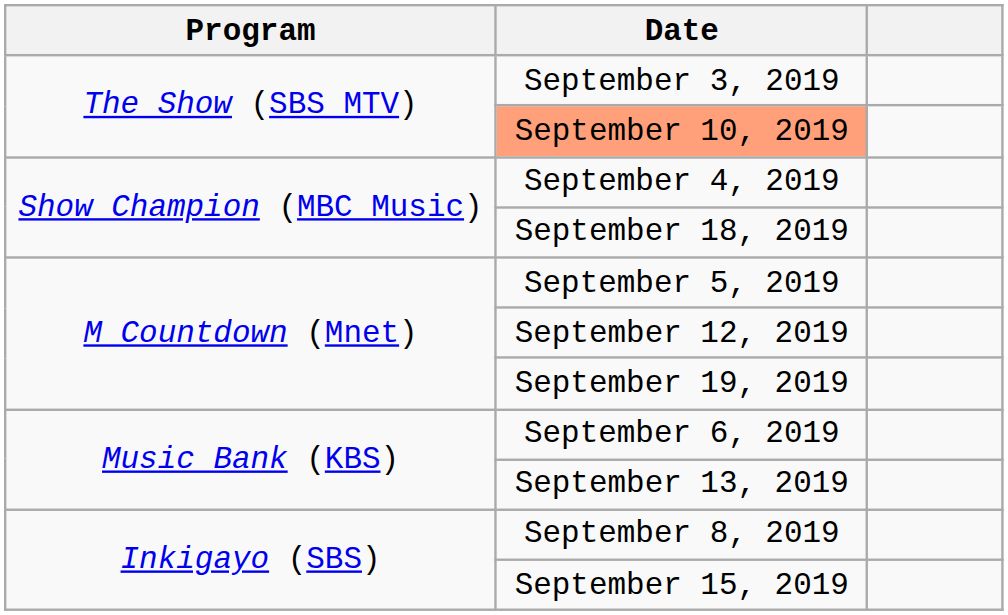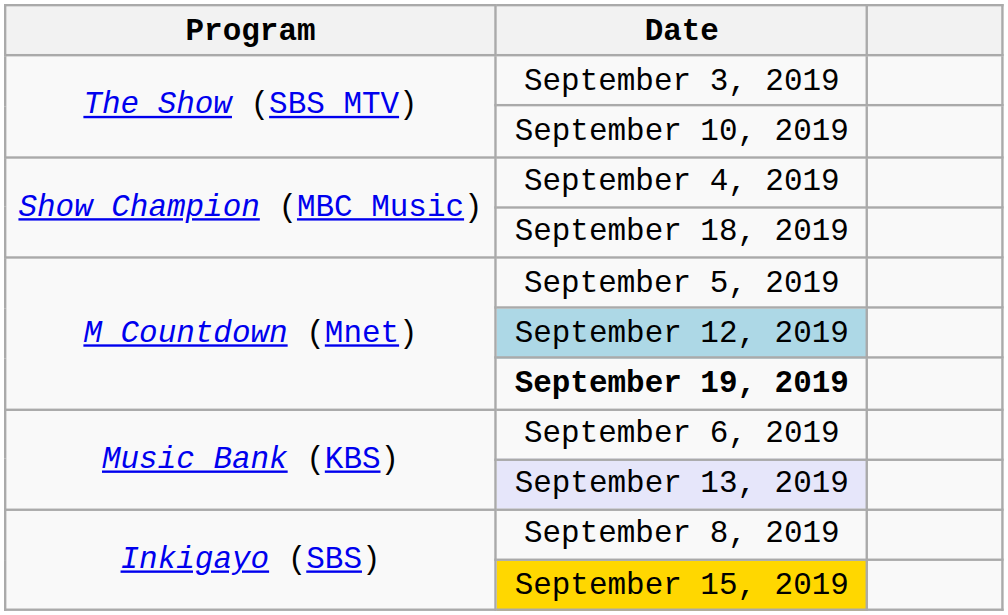(682, 131) lightsalmon background -> (682, 131) no background
(682, 333) no background -> (682, 333) lightblue background
(682, 383) normal -> (682, 383) bold
(682, 484) no background -> (682, 484) lavender background
(682, 585) no background -> (682, 585) gold background
